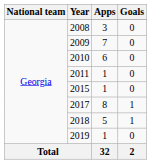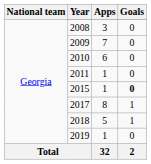(132, 89) normal -> (132, 89) bold
